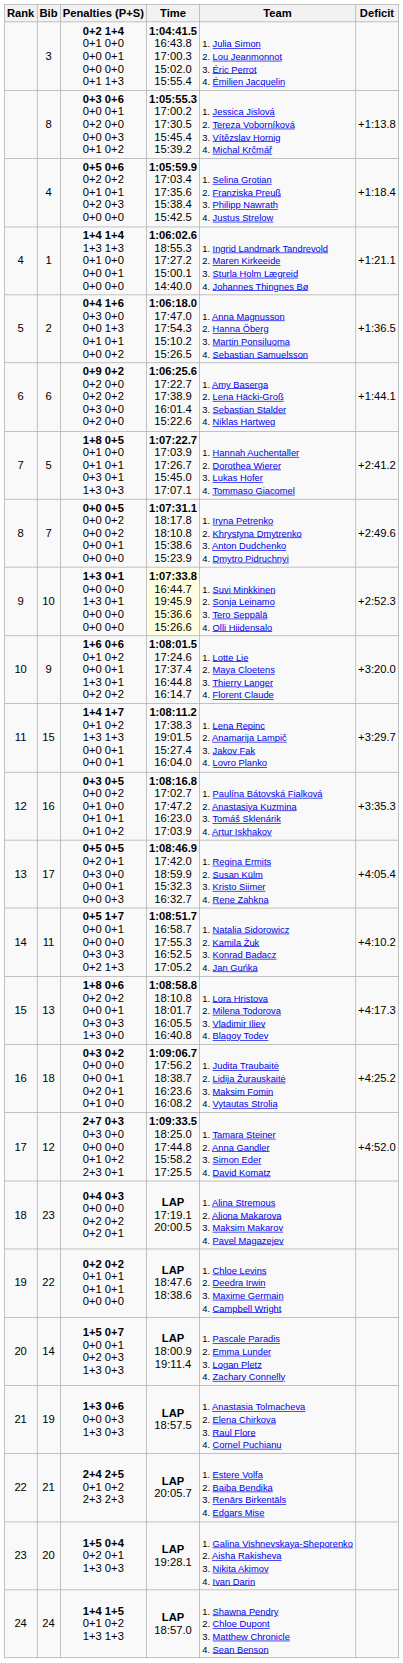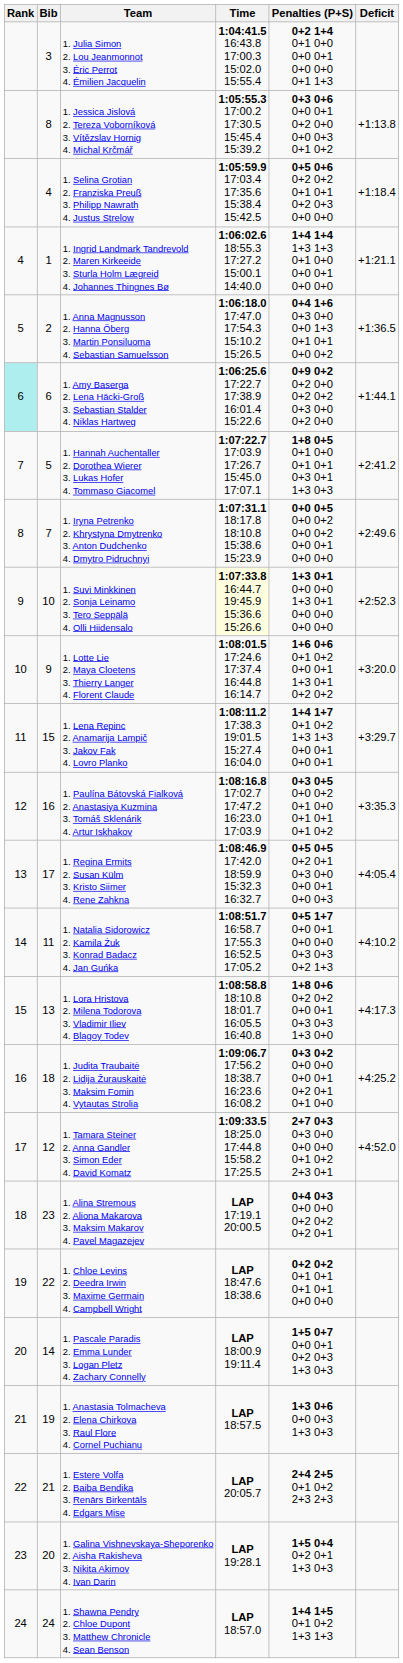columns swapped: (278, 13) <-> (103, 13)
(21, 397) no background -> (21, 397) paleturquoise background
